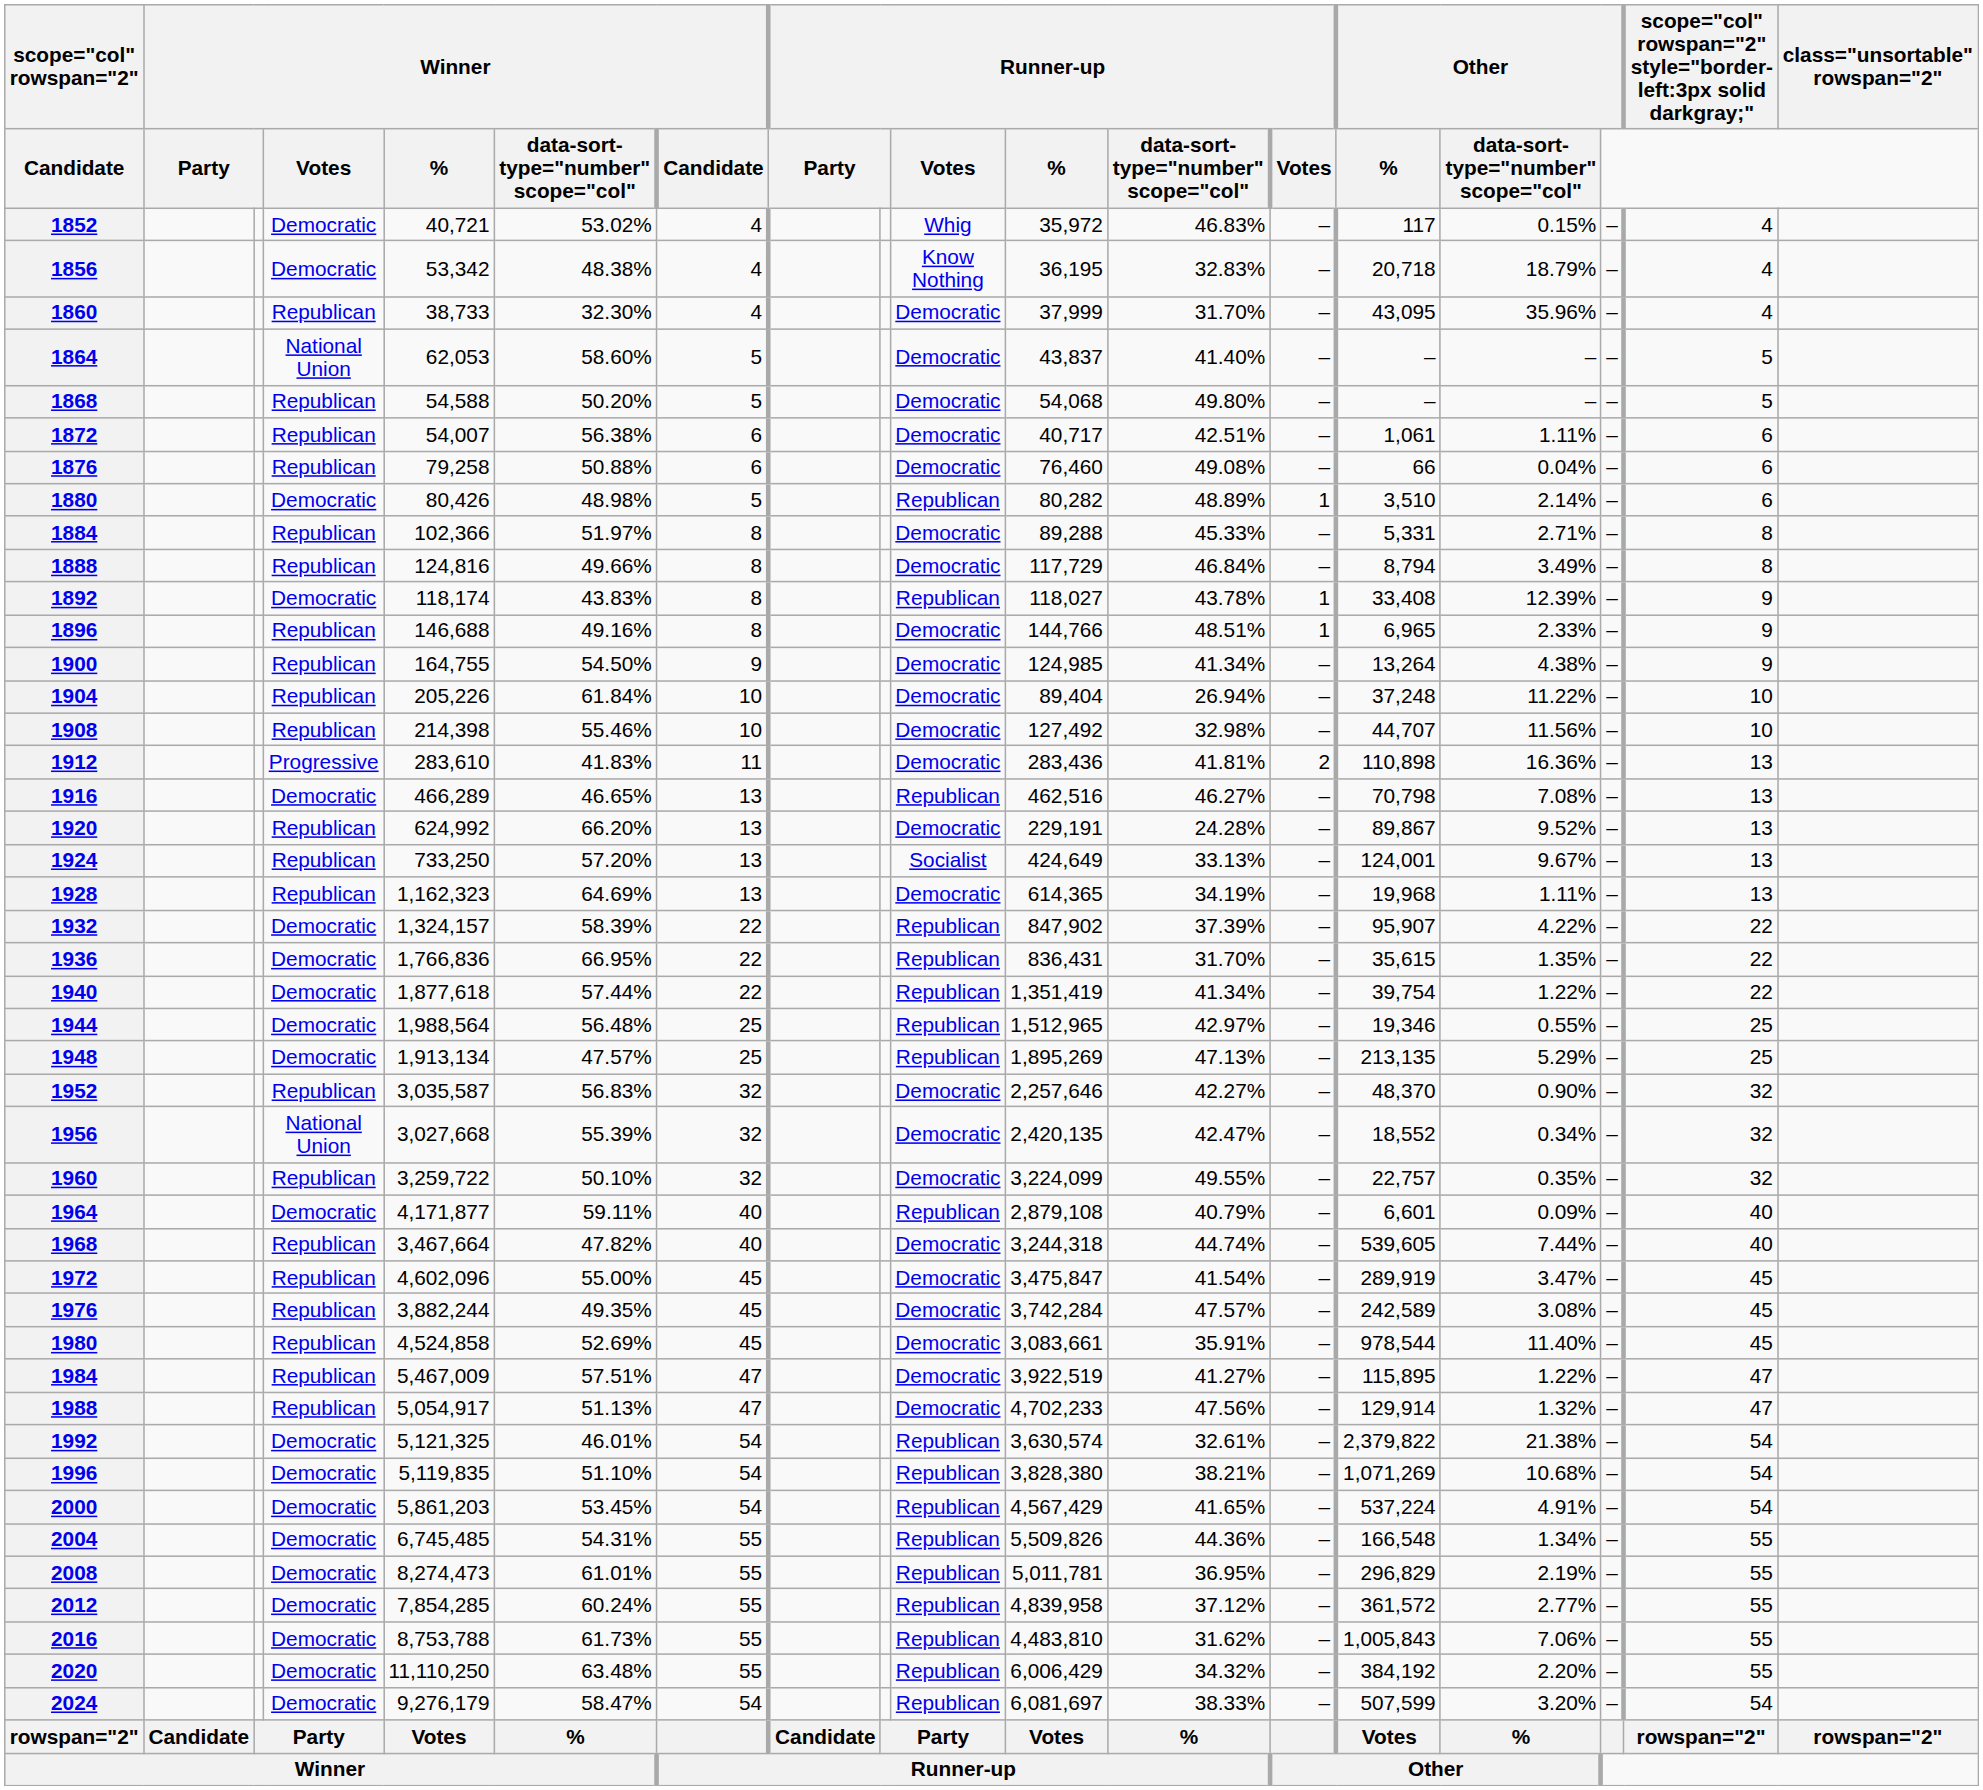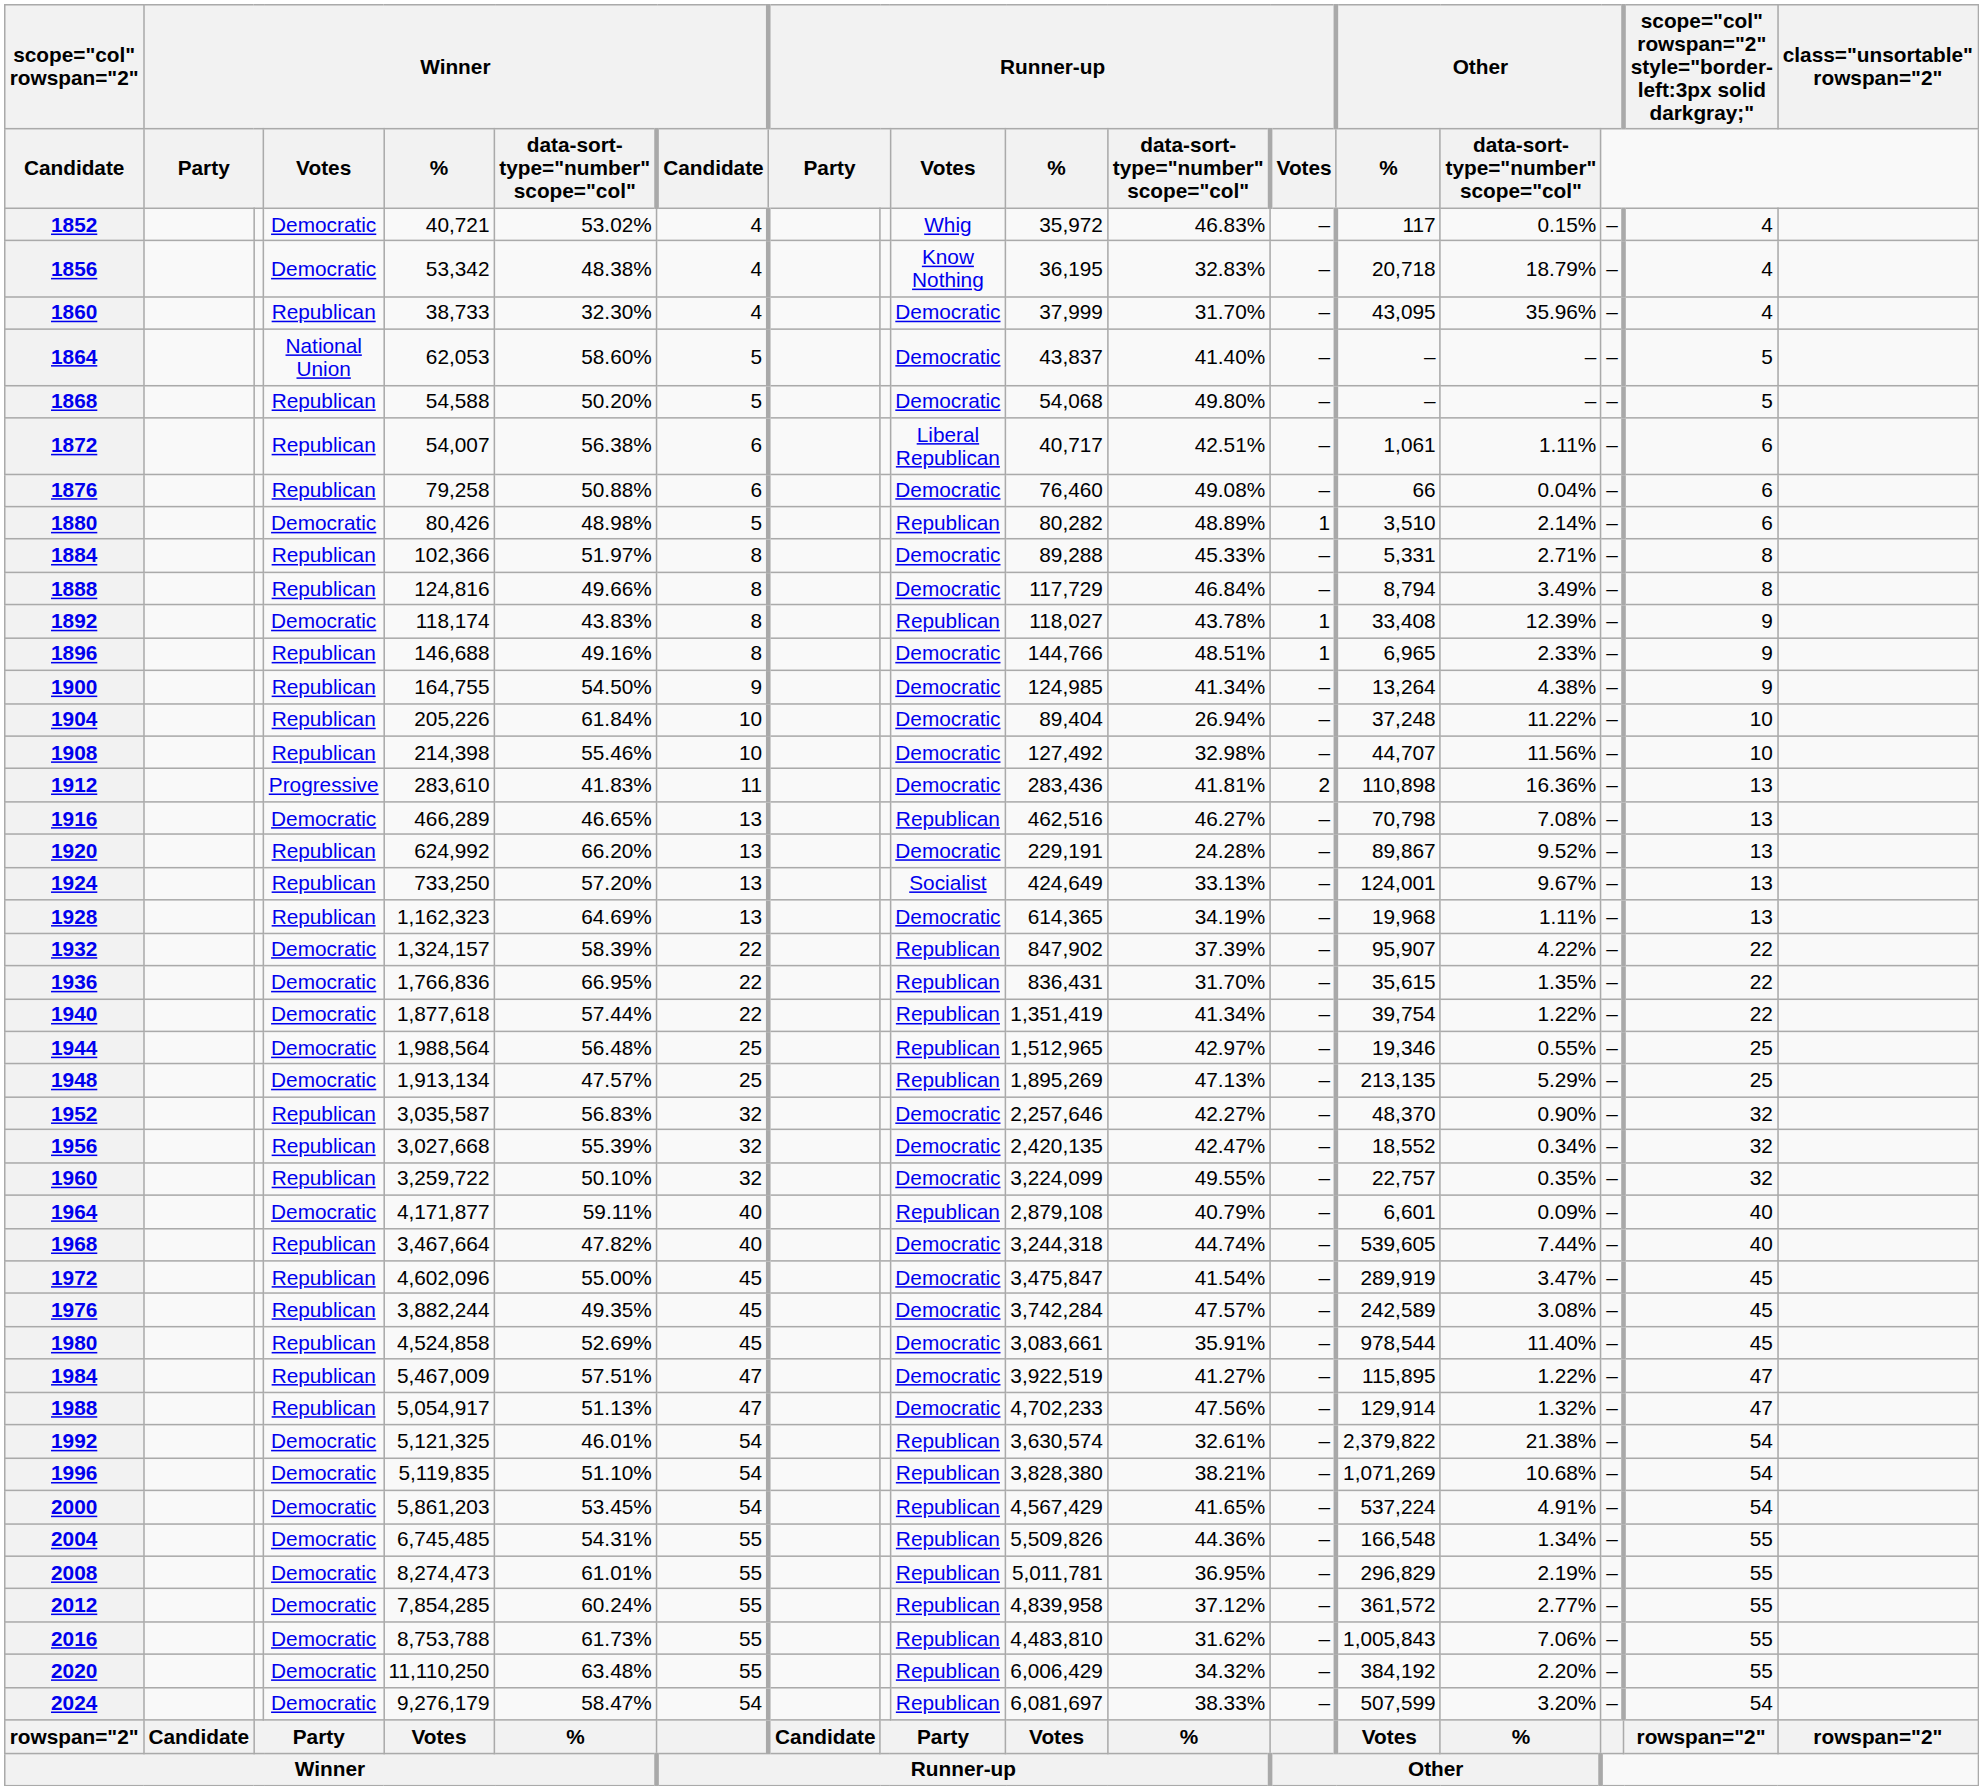(948, 434) Democratic -> (948, 445) Liberal Republican
(324, 1134) National Union -> (324, 1146) Republican
